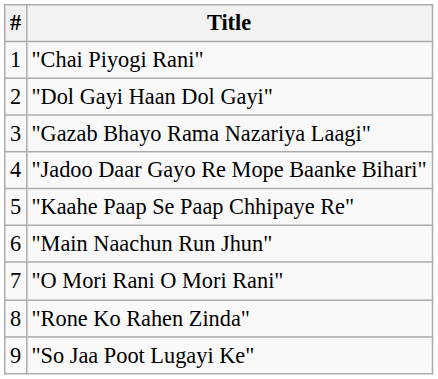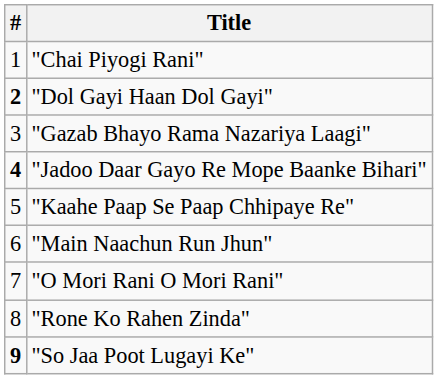(16, 96) normal -> (16, 96) bold
(16, 170) normal -> (16, 170) bold
(16, 354) normal -> (16, 354) bold
